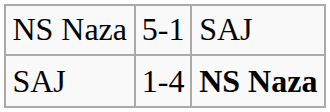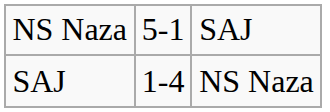(258, 80) bold -> (256, 80) normal
